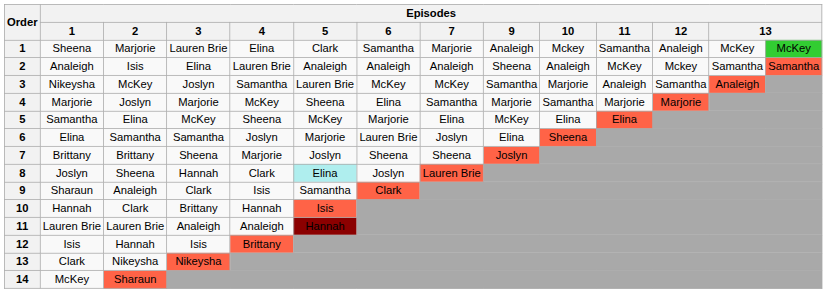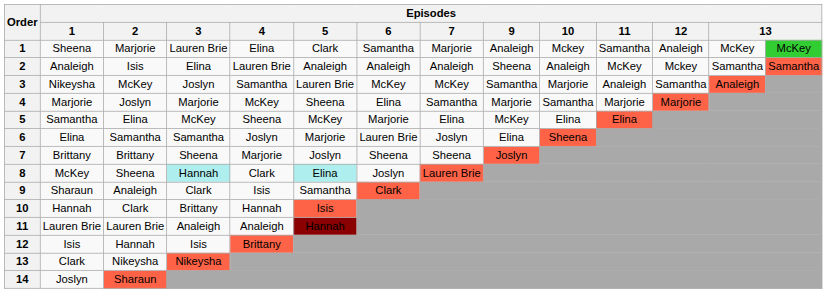(72, 173) Joslyn -> (72, 173) McKey
(198, 173) no background -> (198, 173) paleturquoise background
(72, 280) McKey -> (72, 280) Joslyn
